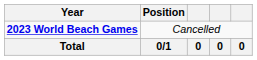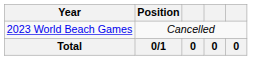(72, 30) bold -> (70, 30) normal
